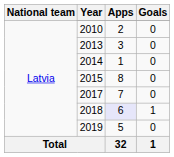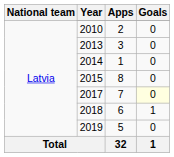(153, 95) no background -> (153, 95) lightyellow background
(121, 111) lavender background -> (121, 111) no background
